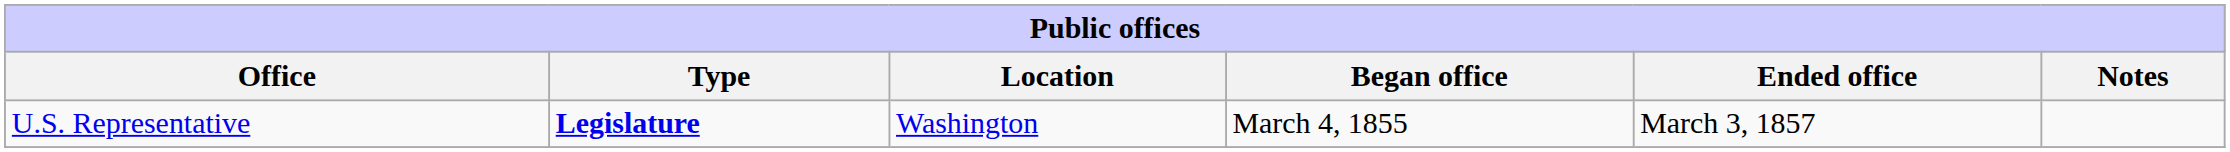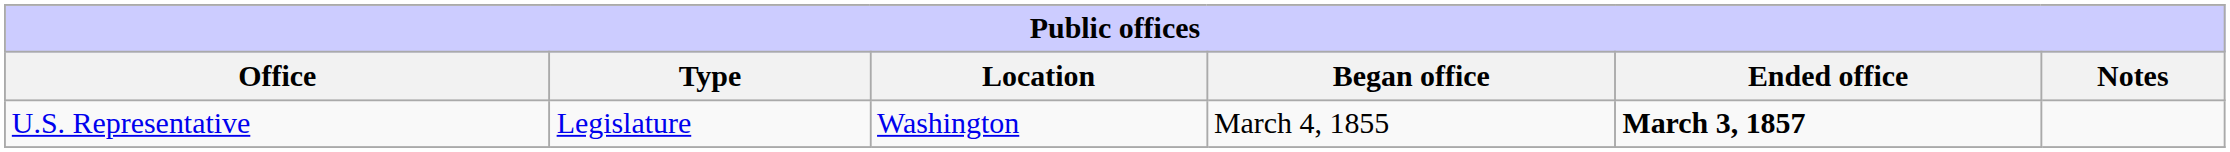(628, 123) bold -> (624, 123) normal
(1728, 123) normal -> (1714, 123) bold
